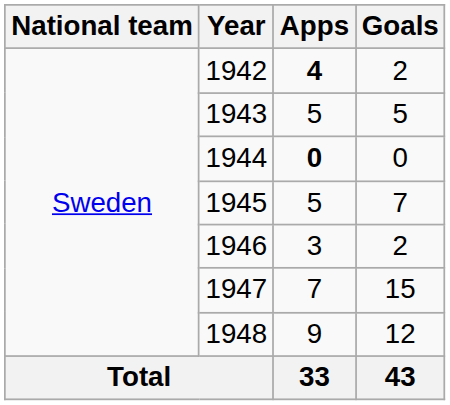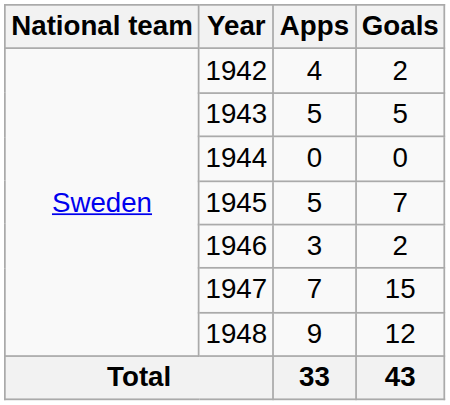(314, 70) bold -> (314, 70) normal
(314, 158) bold -> (314, 158) normal
